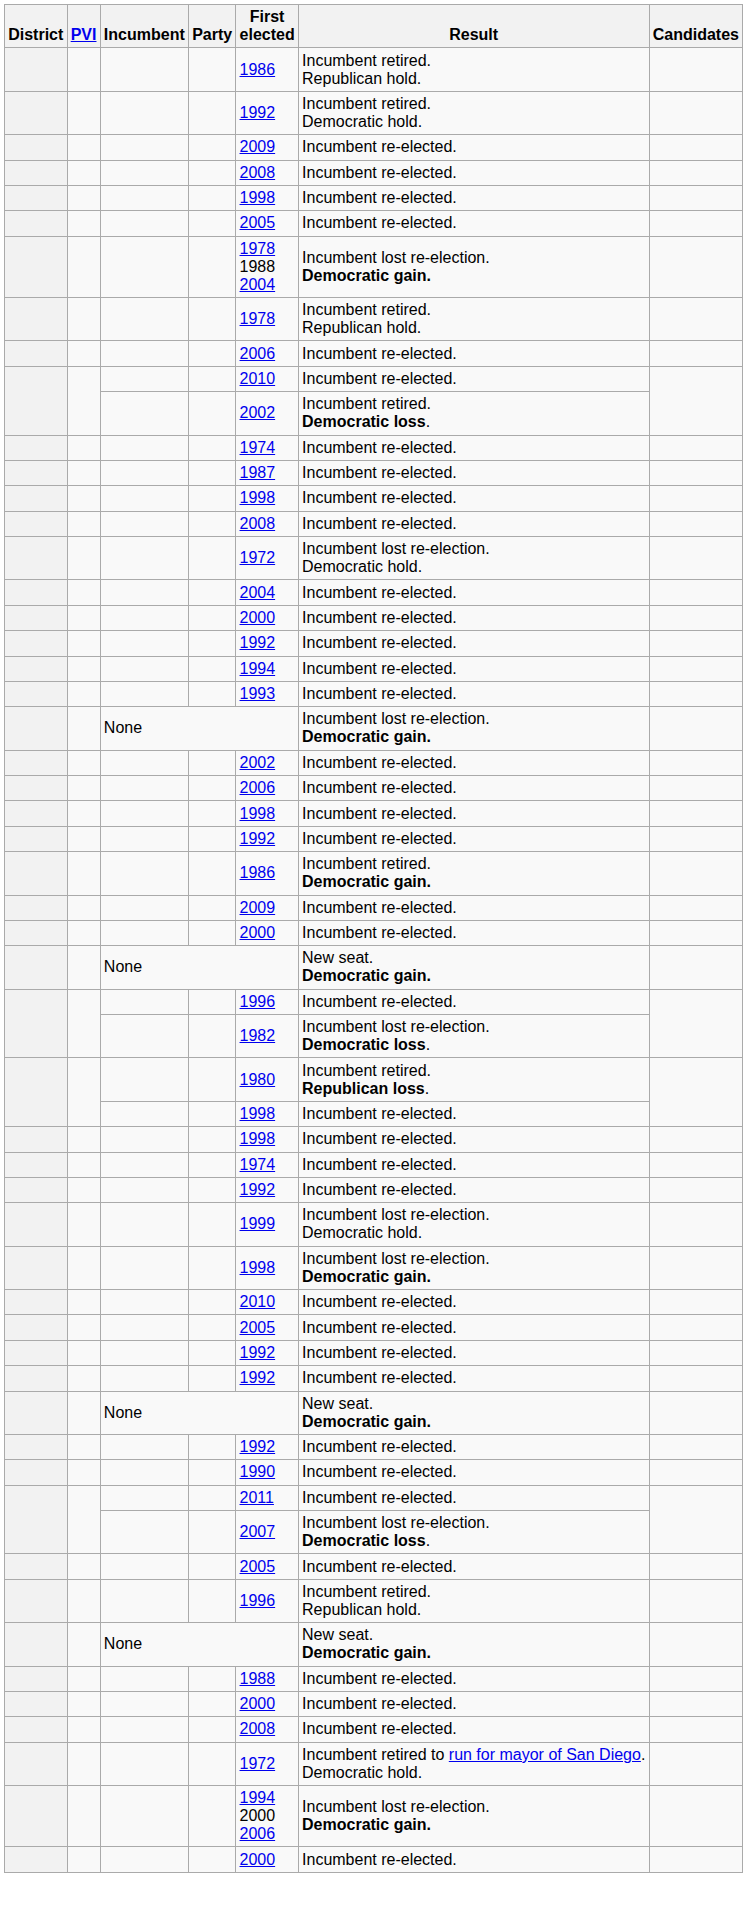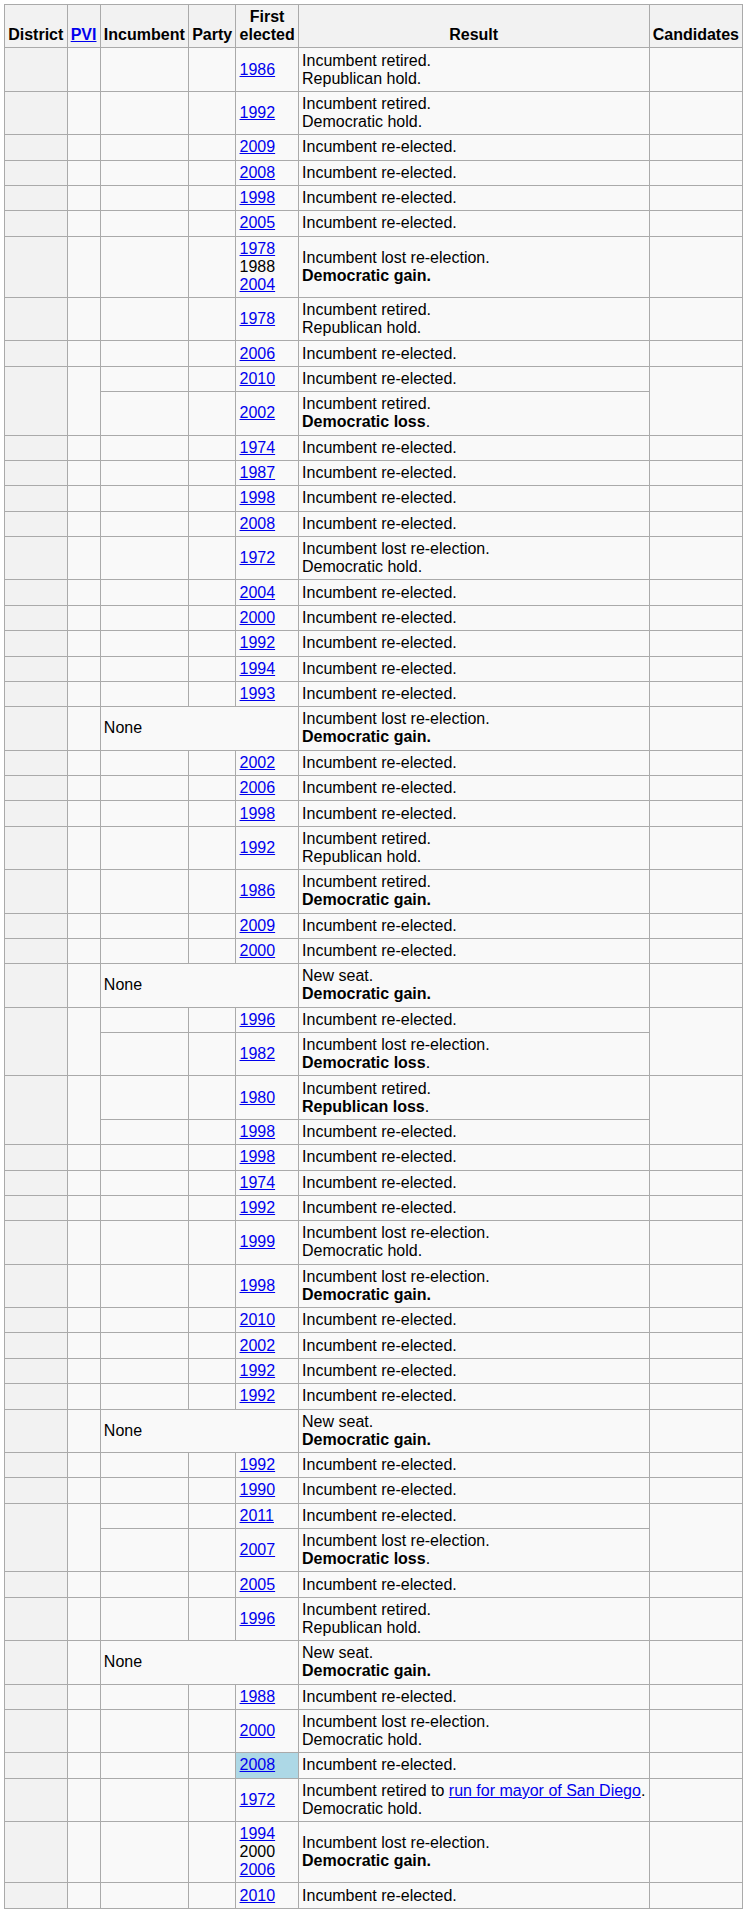(379, 838) Incumbent re-elected. -> (367, 847) Incumbent retired. Republican hold.
(257, 1327) 2005 -> (257, 1345) 2002
(379, 1704) Incumbent re-elected. -> (396, 1731) Incumbent lost re-election. Democratic hold.
(257, 1729) no background -> (257, 1765) lightblue background
(257, 1859) 2000 -> (257, 1895) 2010
